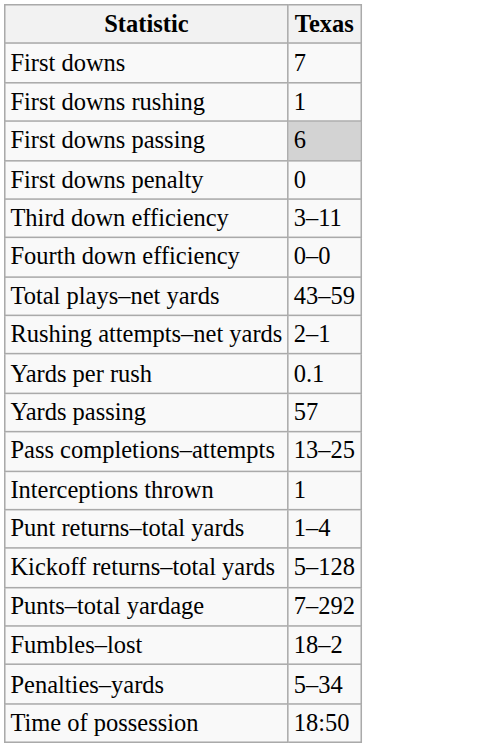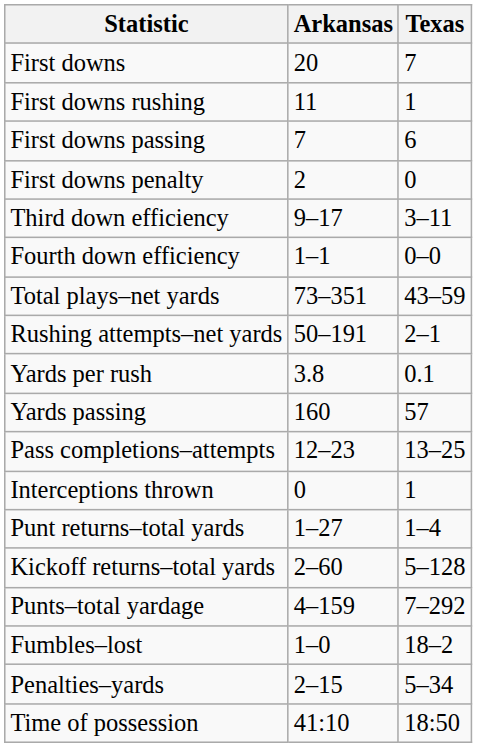+ column: (343, 23)
(300, 140) lightgrey background -> (410, 140) no background
